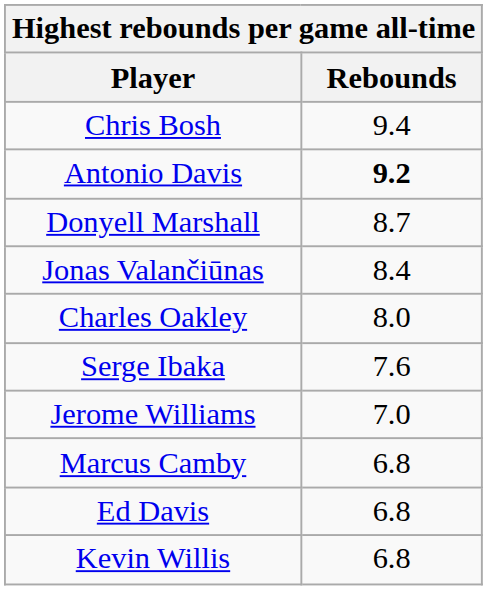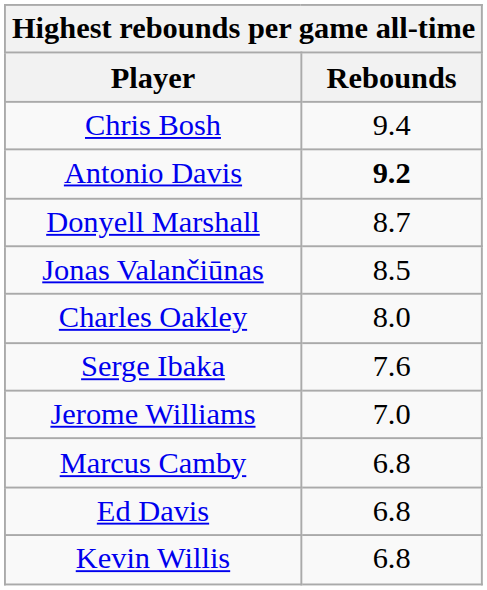(392, 269) 8.4 -> (392, 269) 8.5
